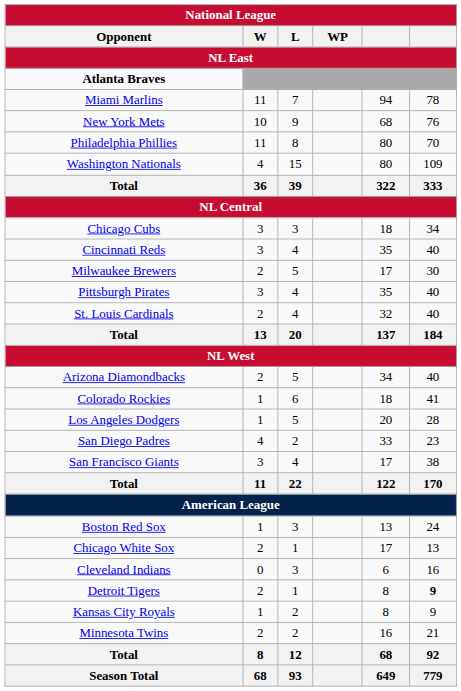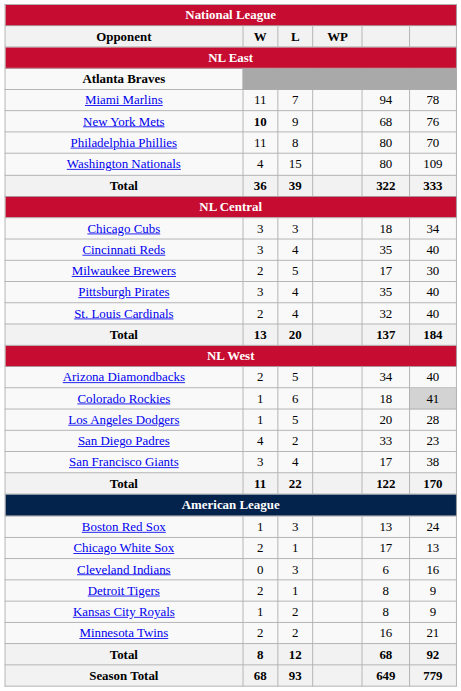(260, 121) normal -> (260, 121) bold
(433, 398) no background -> (433, 398) lightgrey background
(433, 590) bold -> (433, 590) normal
